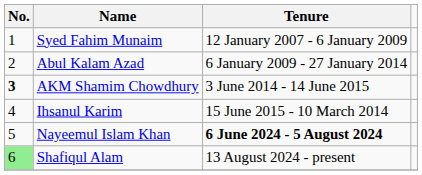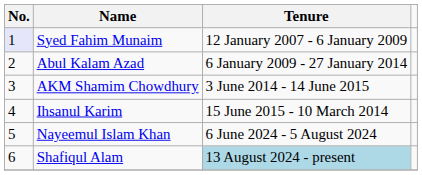(12, 39) no background -> (12, 39) lavender background
(12, 87) bold -> (12, 87) normal
(294, 134) bold -> (291, 134) normal
(12, 157) lightgreen background -> (12, 157) no background
(280, 157) no background -> (280, 157) lightblue background
